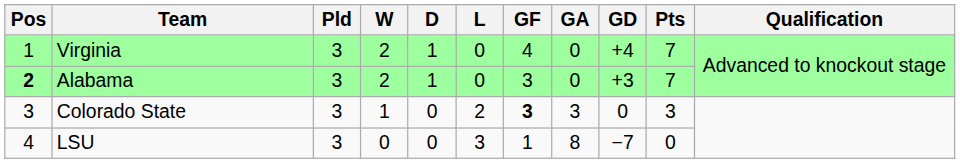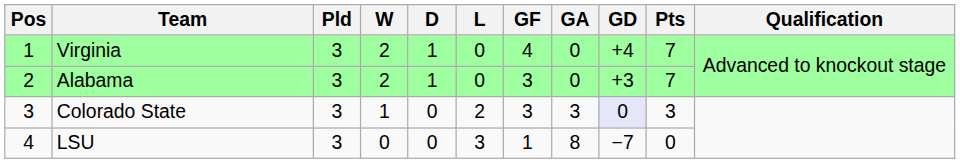(29, 81) bold -> (29, 81) normal
(527, 111) bold -> (527, 111) normal
(623, 111) no background -> (623, 111) lavender background
